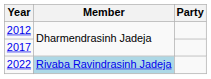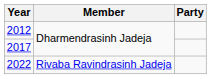(104, 64) lightblue background -> (104, 64) no background
